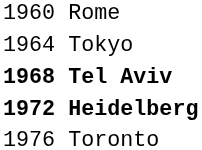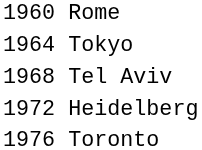(88, 77) bold -> (88, 77) normal
(101, 109) bold -> (101, 109) normal
